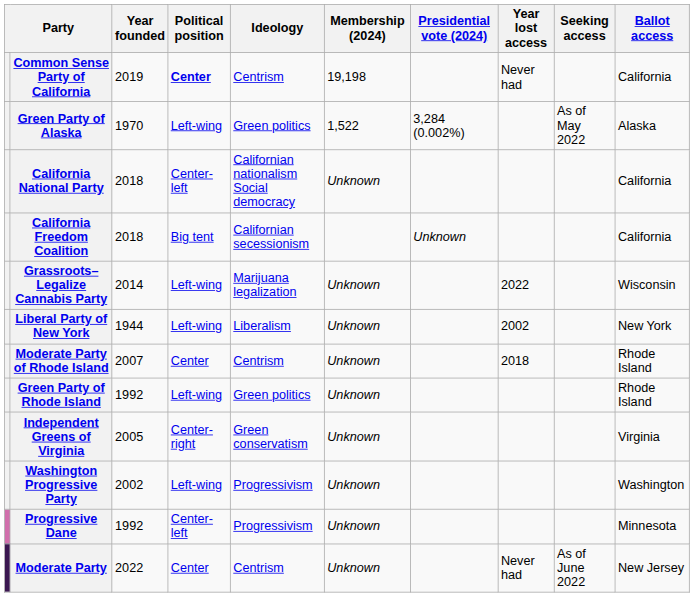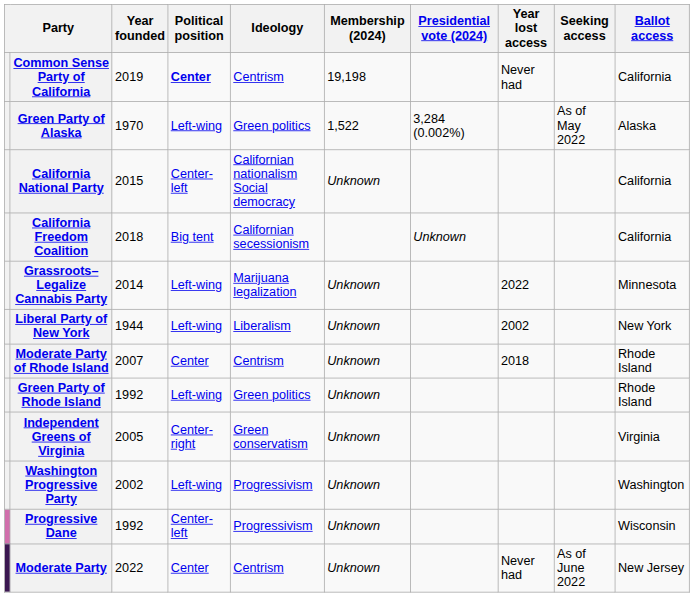(129, 181) 2018 -> (129, 181) 2015
(647, 285) Wisconsin -> (647, 285) Minnesota
(647, 526) Minnesota -> (647, 526) Wisconsin
